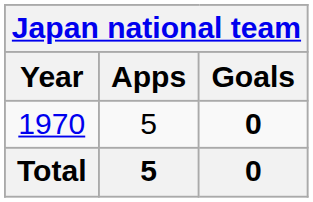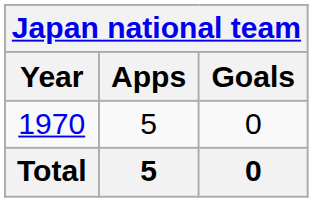(253, 123) bold -> (253, 123) normal
